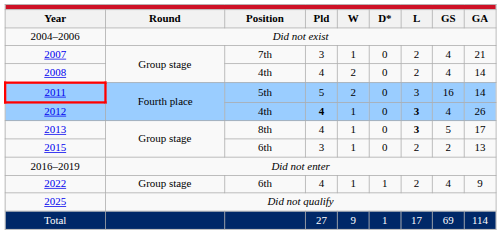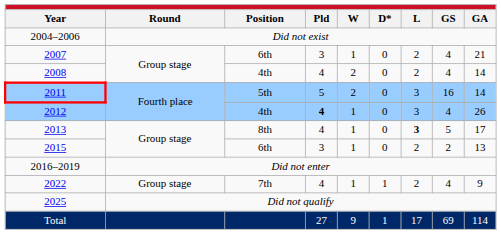(265, 55) 7th -> (265, 55) 6th
(417, 111) bold -> (417, 111) normal
(265, 184) 6th -> (265, 184) 7th
